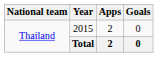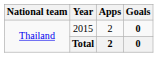(138, 28) normal -> (138, 28) bold
